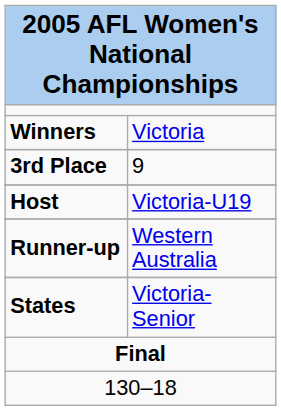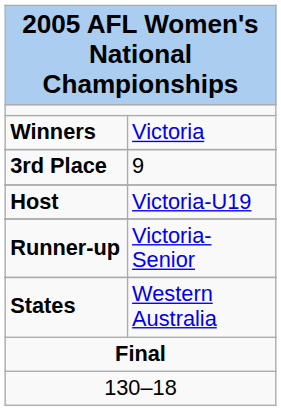(174, 248) Western Australia -> (172, 248) Victoria-Senior
(172, 307) Victoria-Senior -> (174, 307) Western Australia
